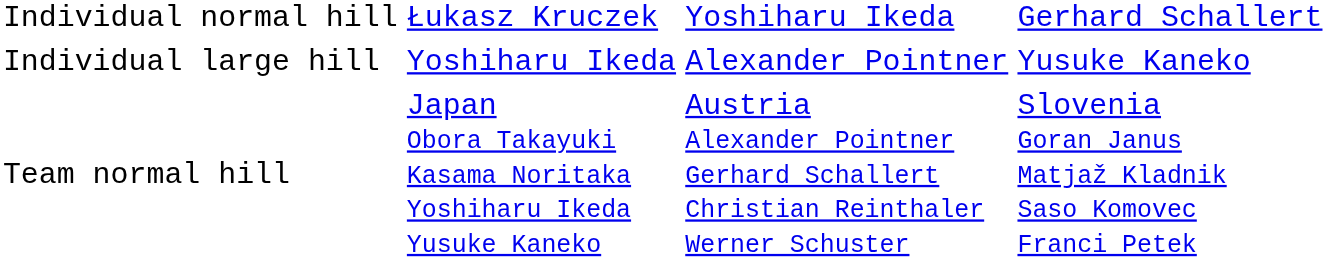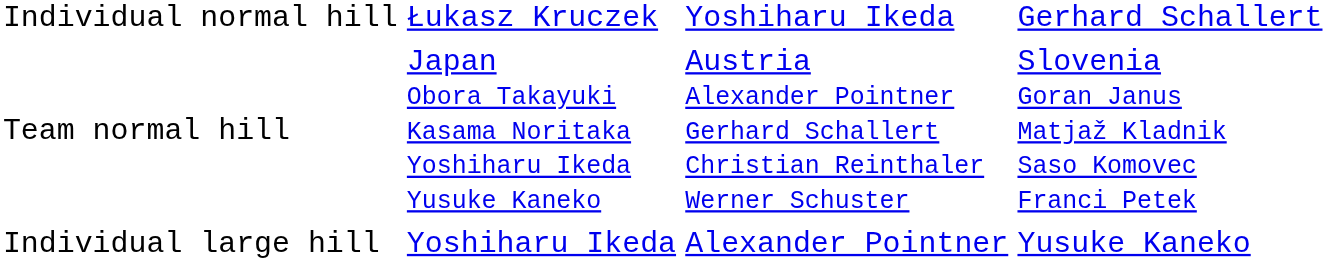rows swapped: (191, 62) <-> (146, 175)
